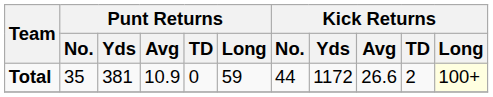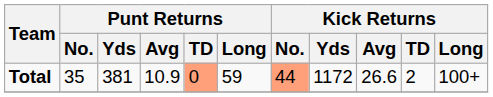(194, 77) no background -> (194, 77) lightsalmon background
(285, 77) no background -> (285, 77) lightsalmon background
(459, 77) lightyellow background -> (459, 77) no background
